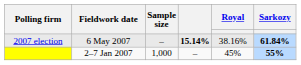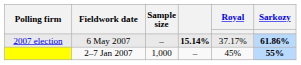(233, 41) 38.16% -> (233, 41) 37.17%
(275, 41) 61.84% -> (275, 41) 61.86%
